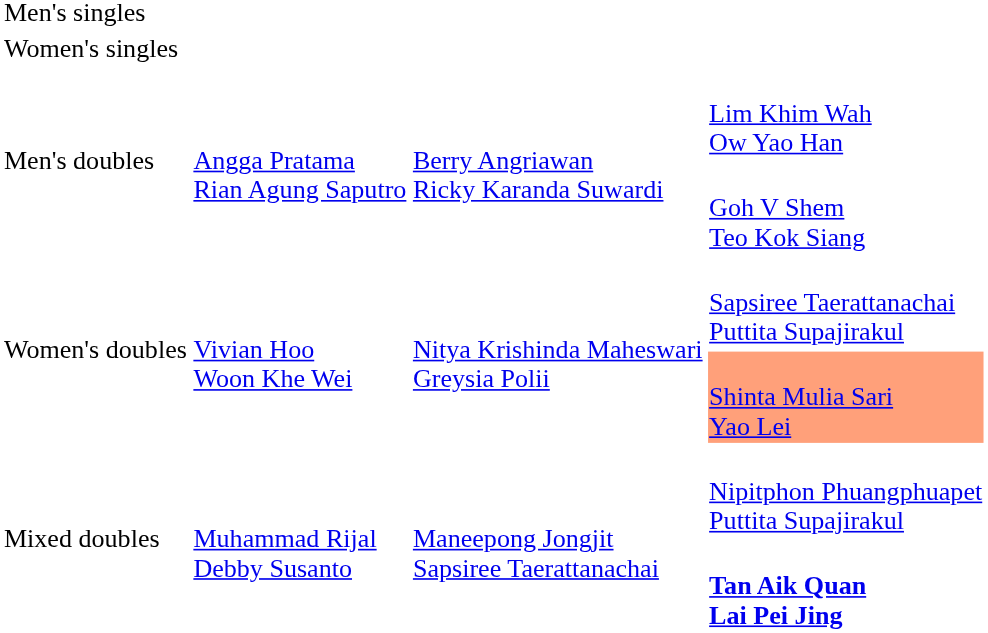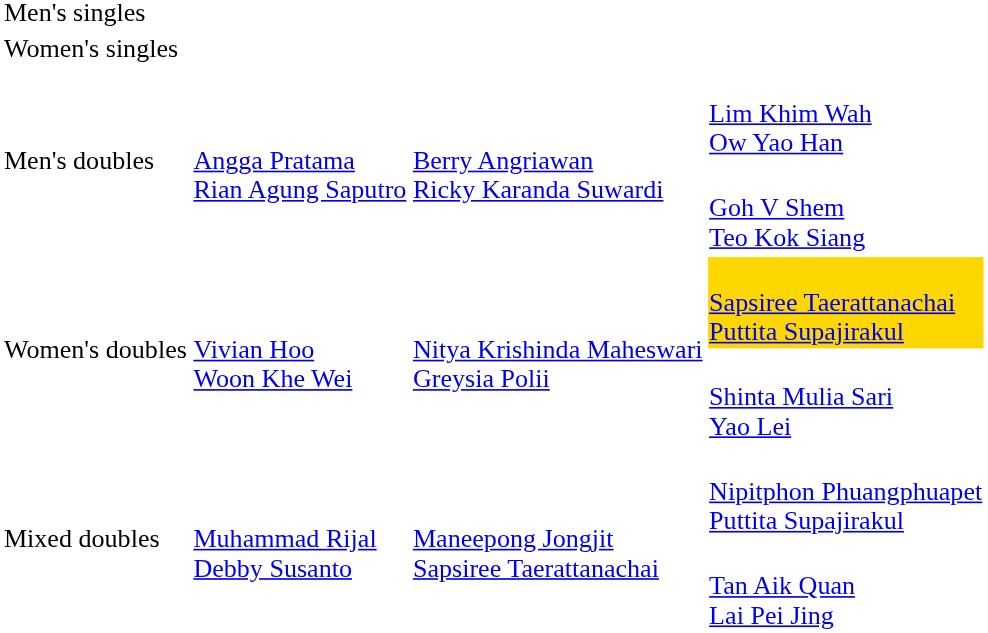(832, 317) no background -> (832, 317) gold background
(801, 411) lightsalmon background -> (801, 411) no background
(788, 600) bold -> (782, 600) normal
